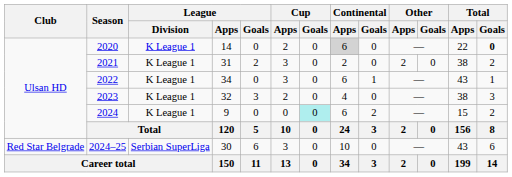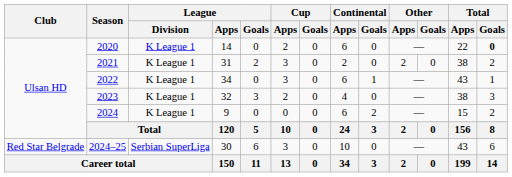(344, 46) lightgrey background -> (344, 46) no background
(315, 113) paleturquoise background -> (315, 113) no background
